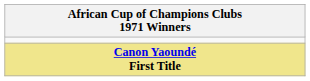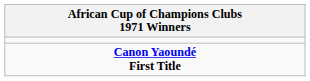(155, 59) khaki background -> (155, 59) no background
